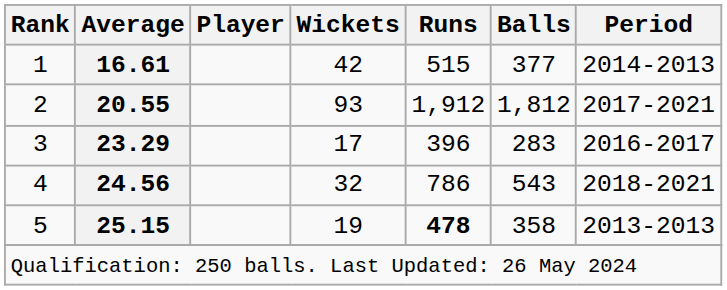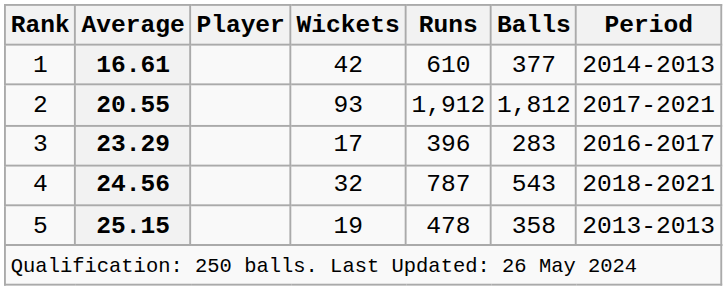(448, 65) 515 -> (448, 65) 610
(448, 185) 786 -> (448, 185) 787
(448, 225) bold -> (448, 225) normal
